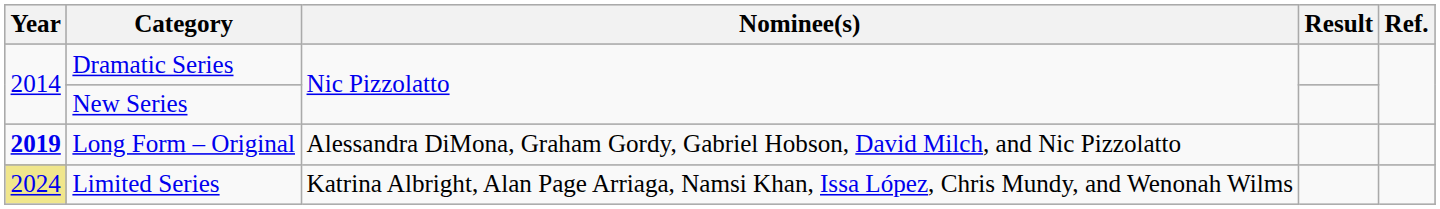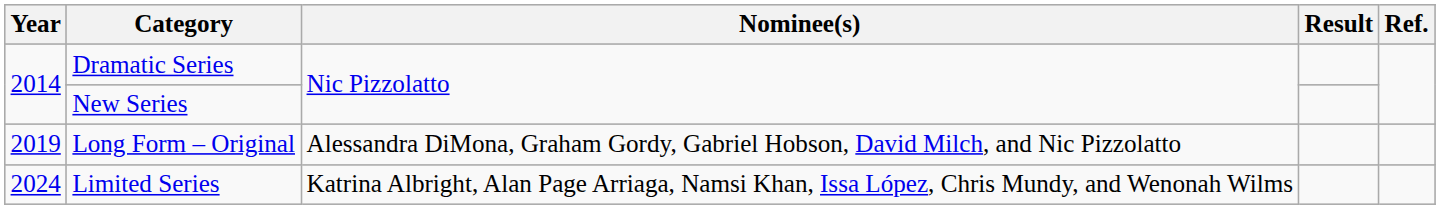(36, 143) bold -> (36, 143) normal
(36, 183) khaki background -> (36, 183) no background
